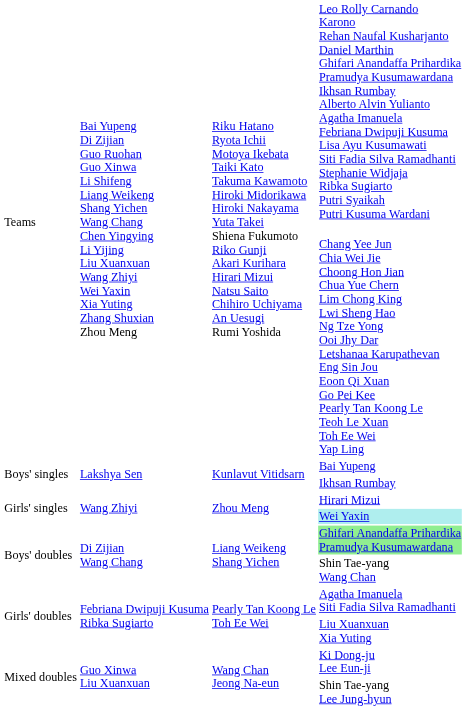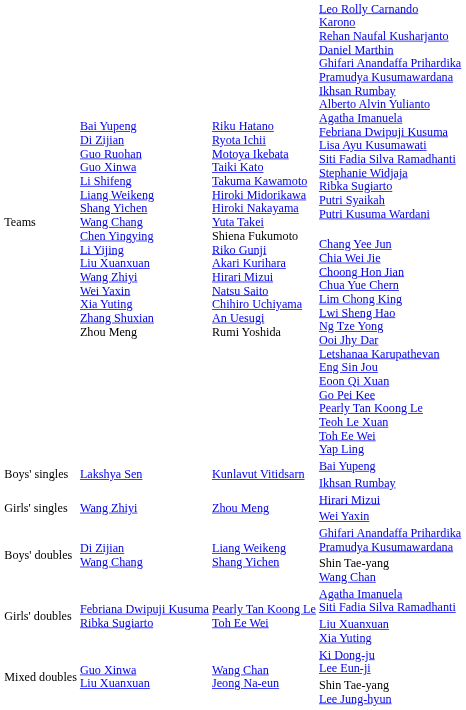(344, 516) paleturquoise background -> (344, 516) no background
(390, 540) lightgreen background -> (390, 540) no background
